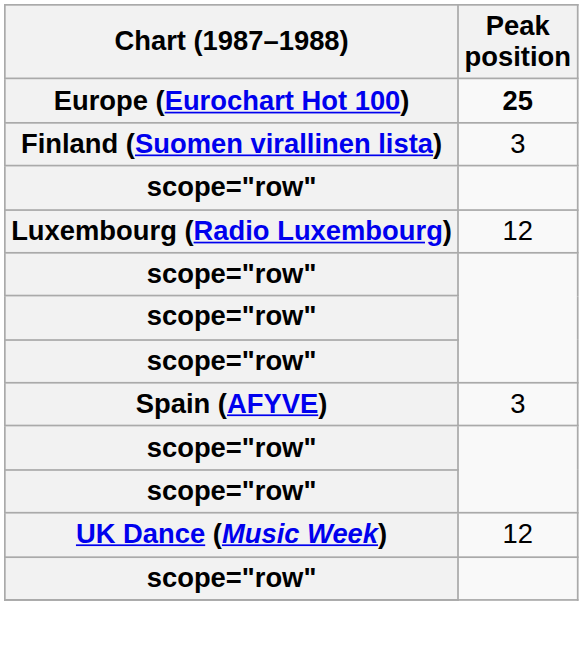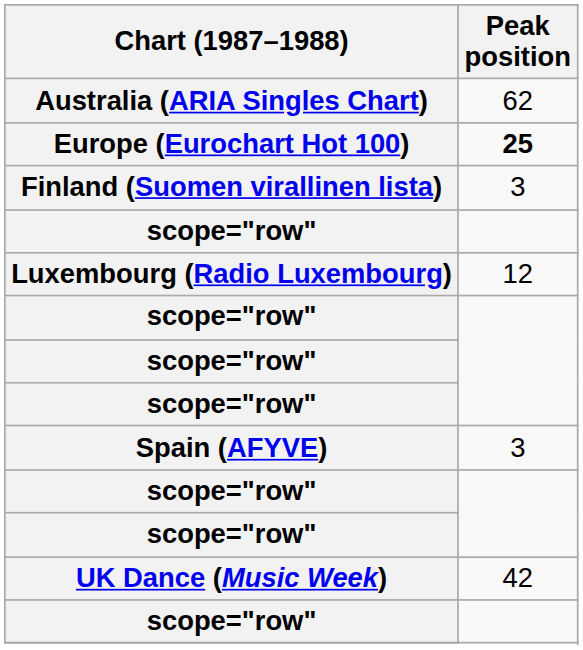+ row: (232, 100)
(518, 534) 12 -> (518, 577) 42
